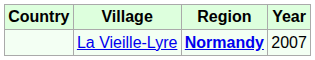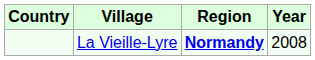(289, 42) 2007 -> (289, 42) 2008
